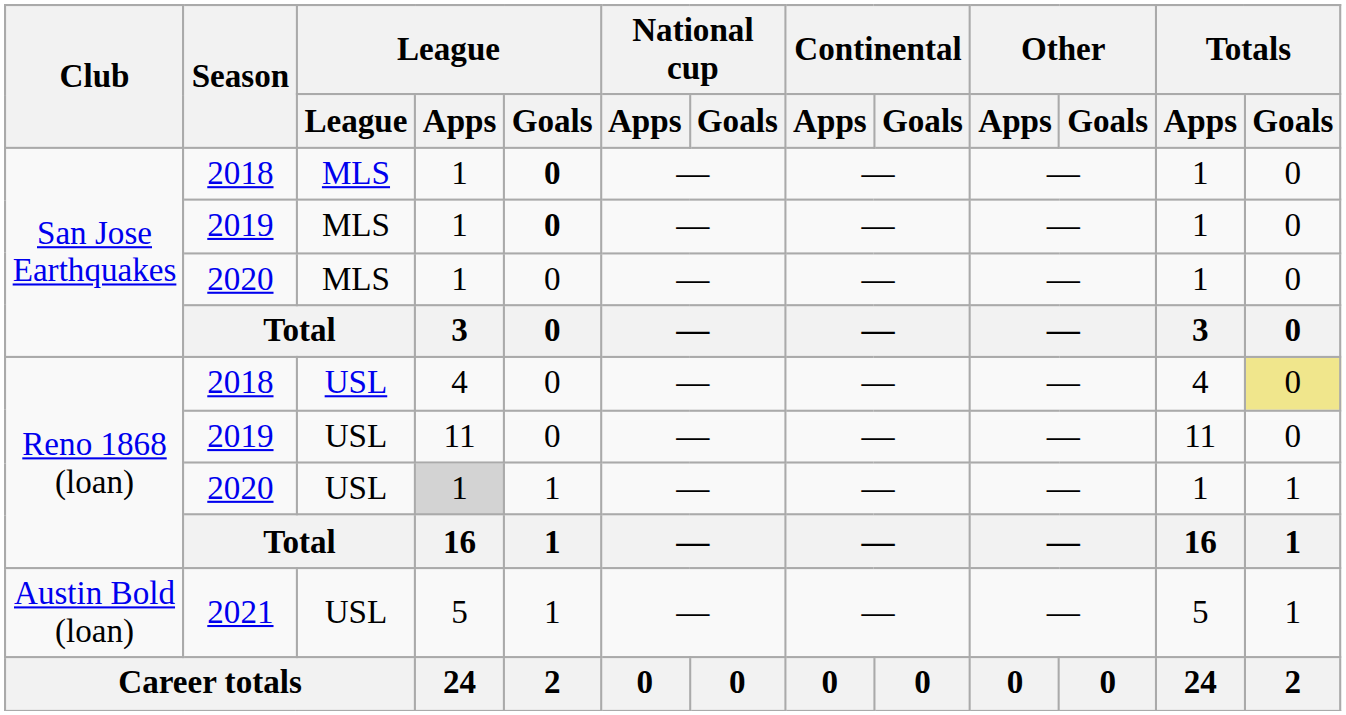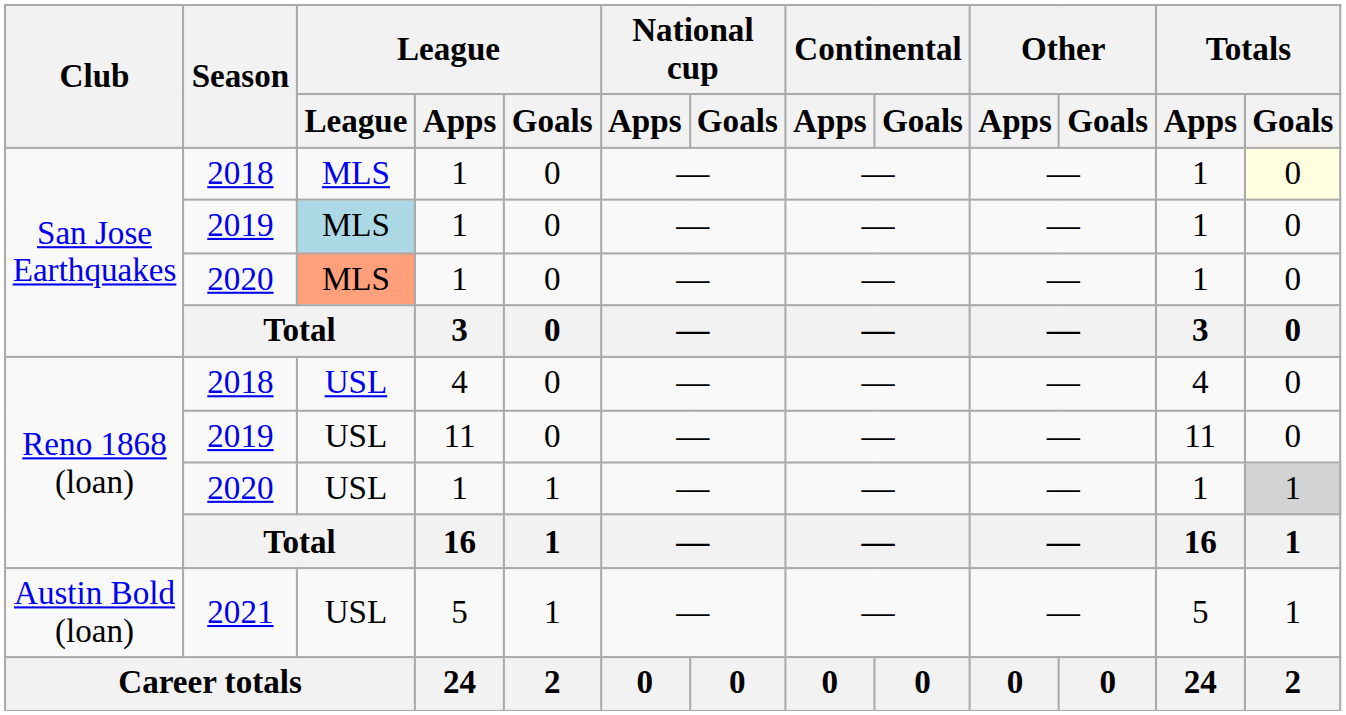(552, 173) bold -> (552, 173) normal
(1293, 173) no background -> (1293, 173) lightyellow background
(356, 225) no background -> (356, 225) lightblue background
(552, 225) bold -> (552, 225) normal
(356, 278) no background -> (356, 278) lightsalmon background
(1293, 383) khaki background -> (1293, 383) no background
(460, 488) lightgrey background -> (460, 488) no background
(1293, 488) no background -> (1293, 488) lightgrey background
